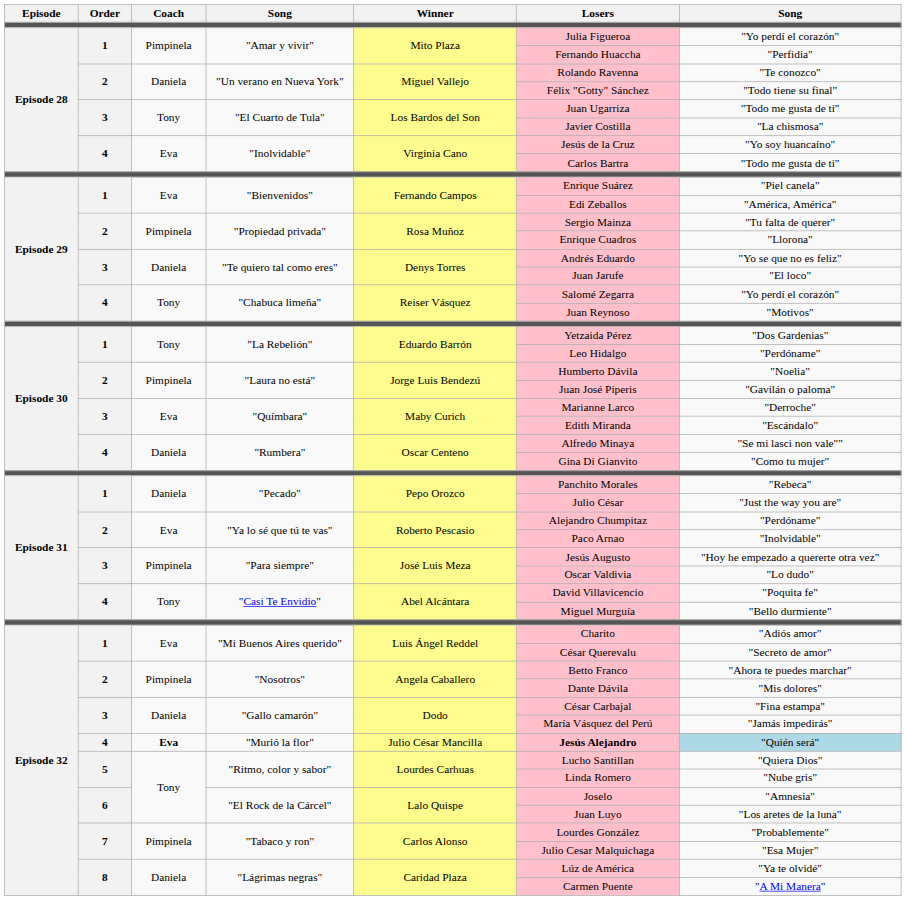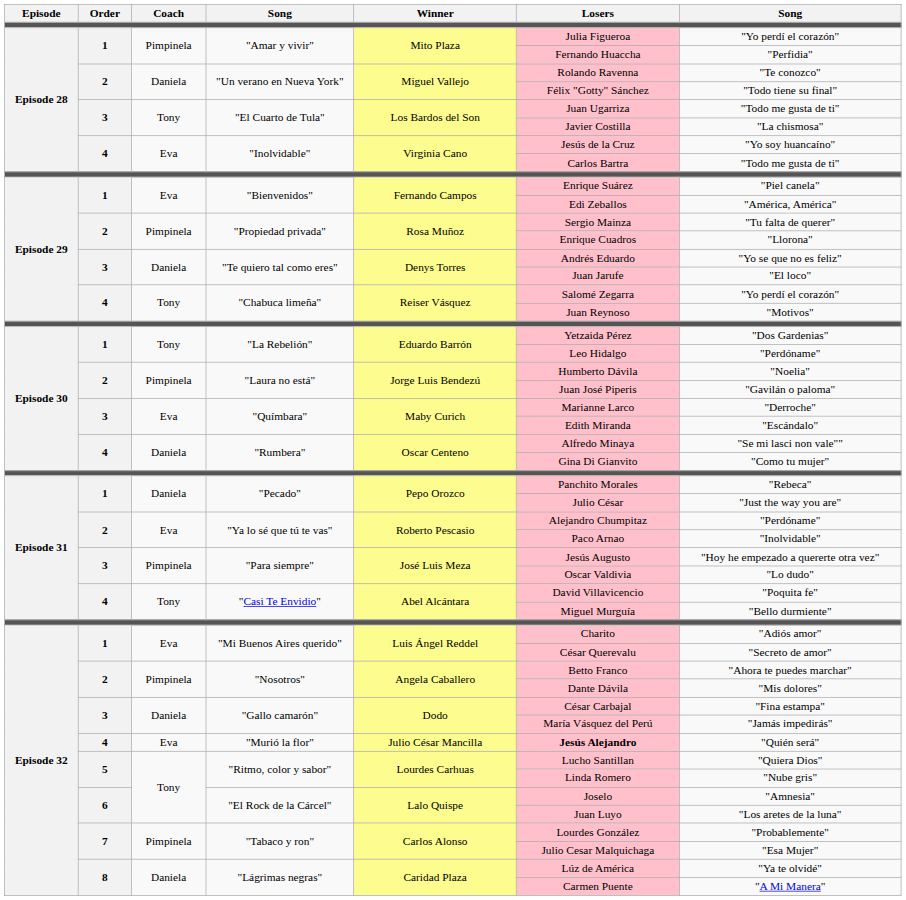(169, 742) bold -> (169, 742) normal
(790, 742) lightblue background -> (790, 742) no background
